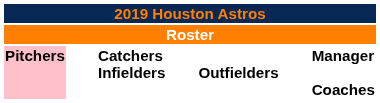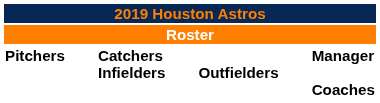(35, 56) pink background -> (35, 56) no background
